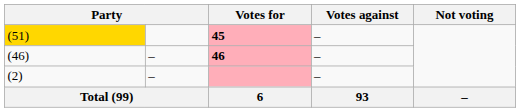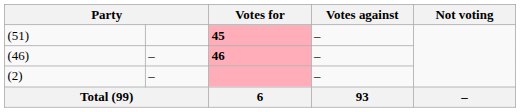(18, 35) gold background -> (18, 35) no background
